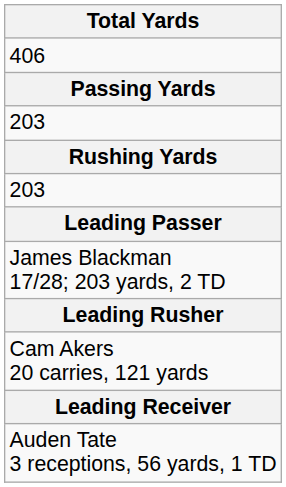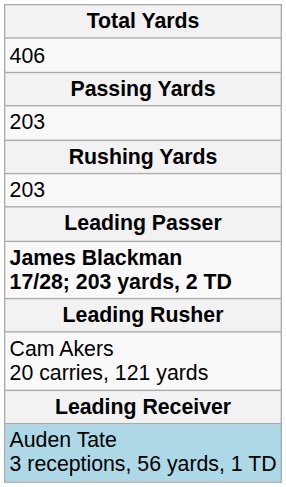(118, 269) normal -> (121, 269) bold
(143, 452) no background -> (143, 452) lightblue background
